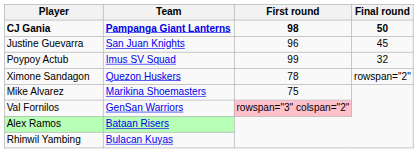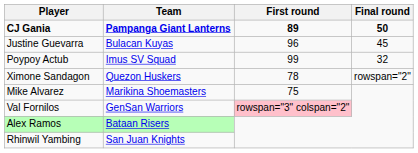(293, 28) 98 -> (293, 28) 89
(145, 44) San Juan Knights -> (139, 44) Bulacan Kuyas
(139, 140) Bulacan Kuyas -> (145, 140) San Juan Knights
